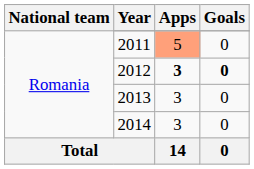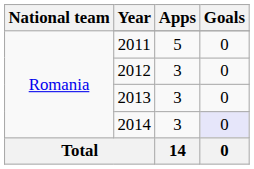(177, 44) lightsalmon background -> (177, 44) no background
(177, 71) bold -> (177, 71) normal
(224, 71) bold -> (224, 71) normal
(224, 124) no background -> (224, 124) lavender background
